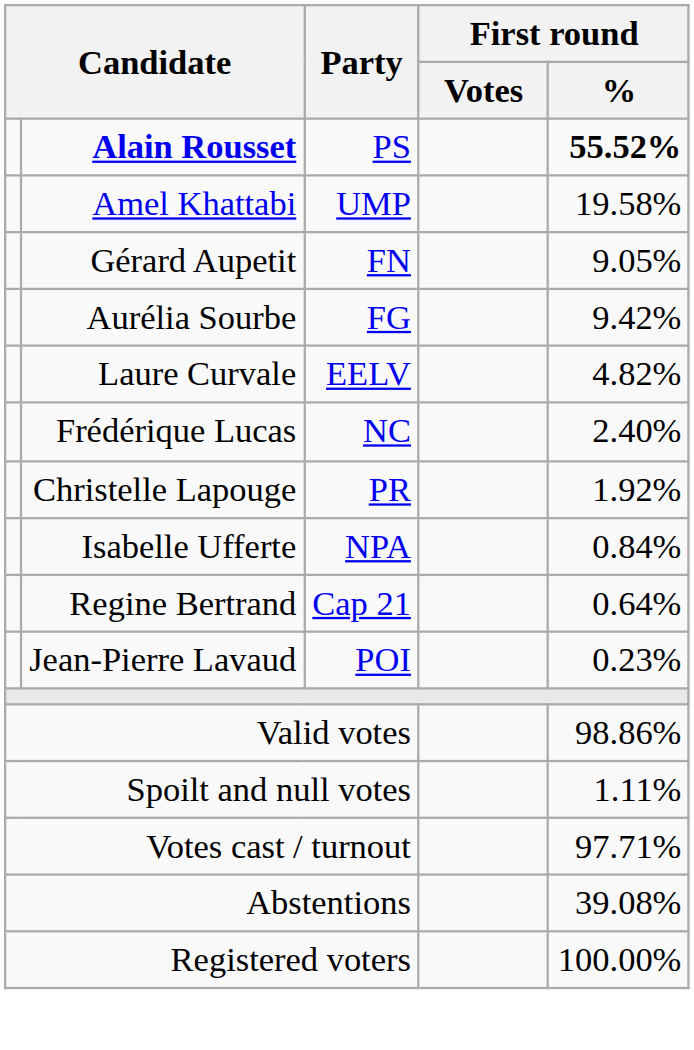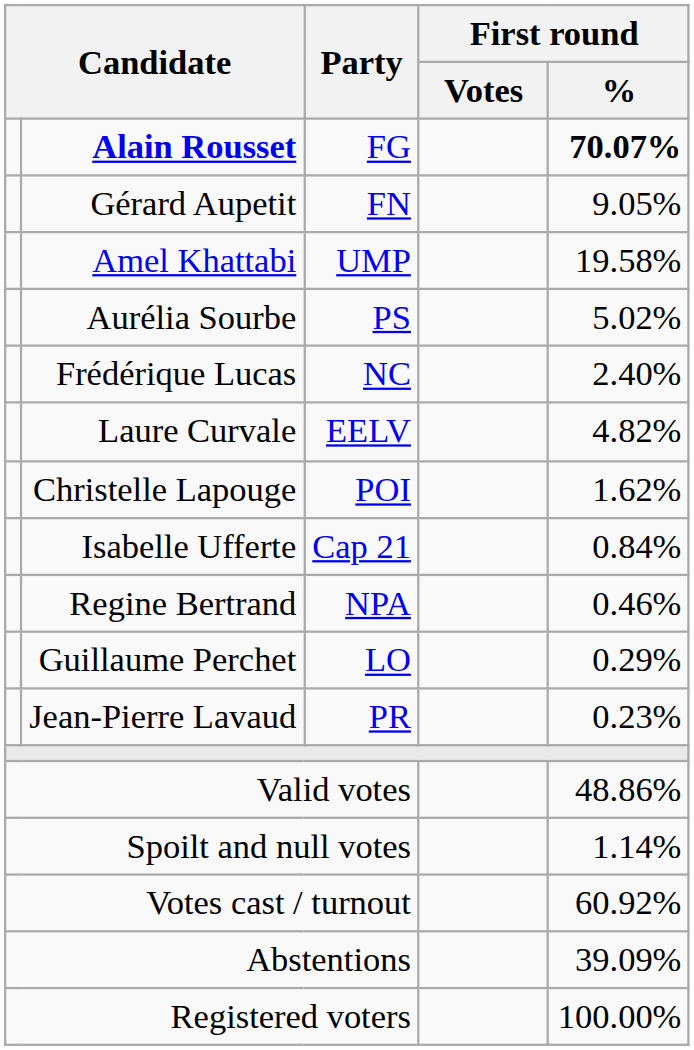(392, 146) PS -> (389, 146) FG
(625, 146) 55.52% -> (625, 146) 70.07%
rows swapped: (194, 203) <-> (193, 260)
(389, 317) FG -> (392, 317) PS
(637, 317) 9.42% -> (637, 317) 5.02%
rows swapped: (197, 374) <-> (176, 431)
(390, 488) PR -> (383, 488) POI
(637, 488) 1.92% -> (637, 488) 1.62%
(378, 545) NPA -> (362, 545) Cap 21
(362, 602) Cap 21 -> (378, 602) NPA
(637, 602) 0.64% -> (637, 602) 0.46%
+ row: (167, 658)
(383, 658) POI -> (390, 715) PR
(628, 731) 98.86% -> (628, 788) 48.86%
(637, 788) 1.11% -> (637, 845) 1.14%
(628, 845) 97.71% -> (628, 902) 60.92%
(628, 902) 39.08% -> (628, 959) 39.09%
